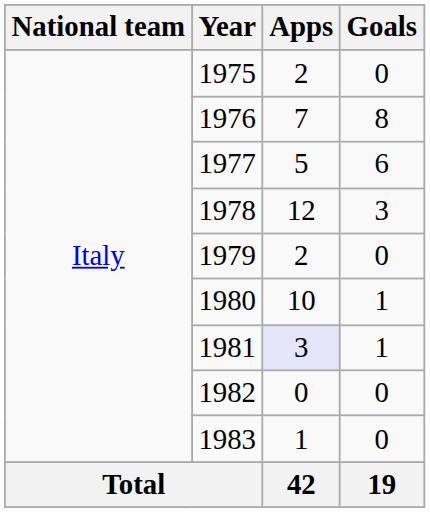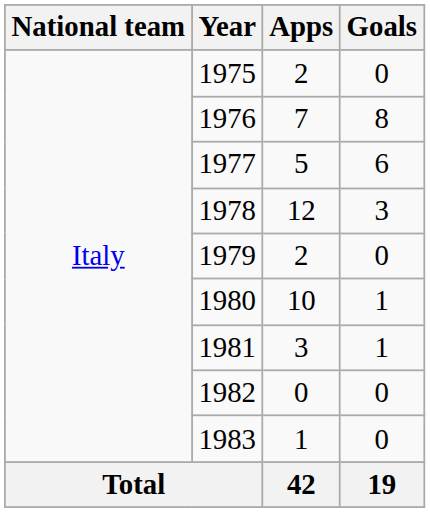(301, 347) lavender background -> (301, 347) no background
